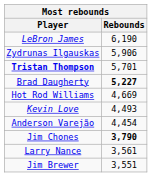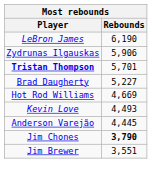(124, 81) bold -> (124, 81) normal
(124, 123) 4,454 -> (124, 123) 4,445
- row: (53, 151)
